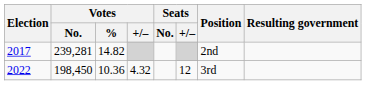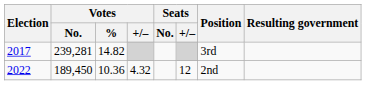(209, 51) 2nd -> (208, 51) 3rd
(73, 70) 198,450 -> (73, 70) 189,450
(208, 70) 3rd -> (209, 70) 2nd
